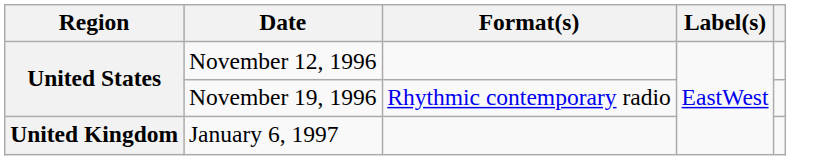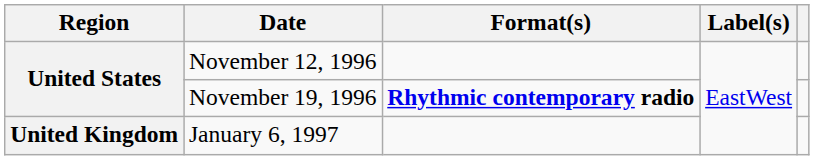(529, 97) normal -> (541, 97) bold
